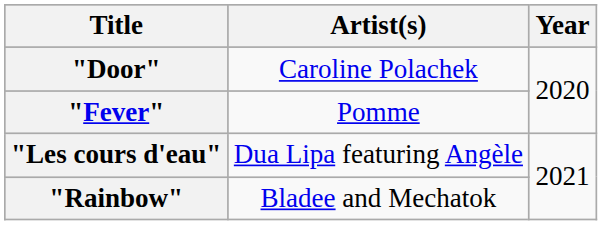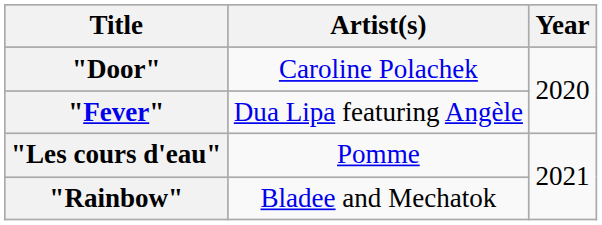(378, 111) Pomme -> (378, 111) Dua Lipa featuring Angèle
(378, 154) Dua Lipa featuring Angèle -> (378, 154) Pomme
